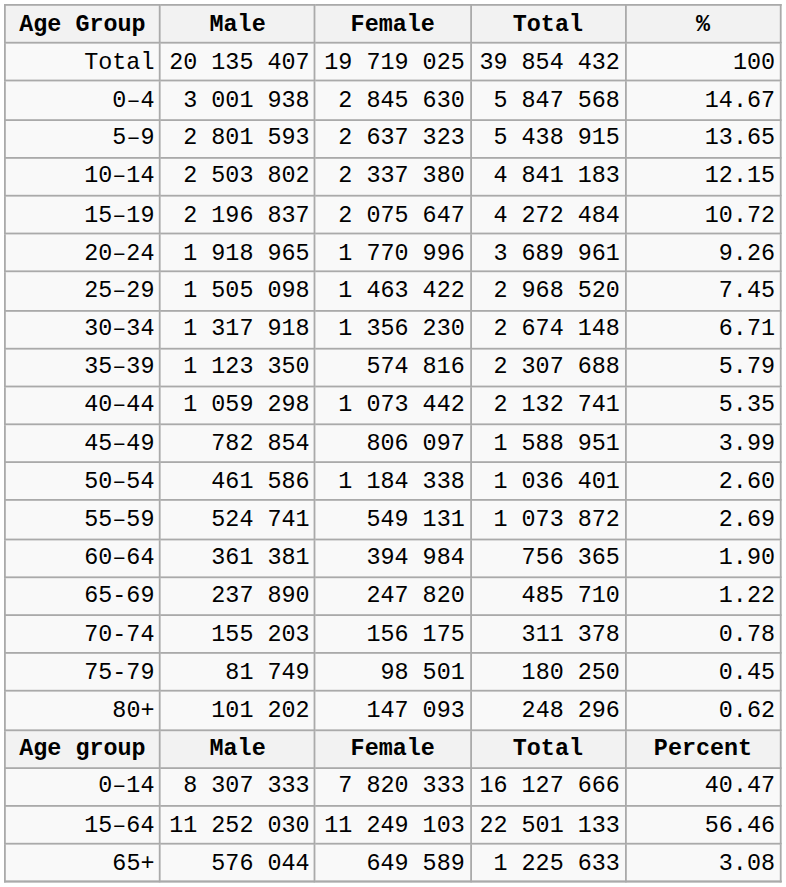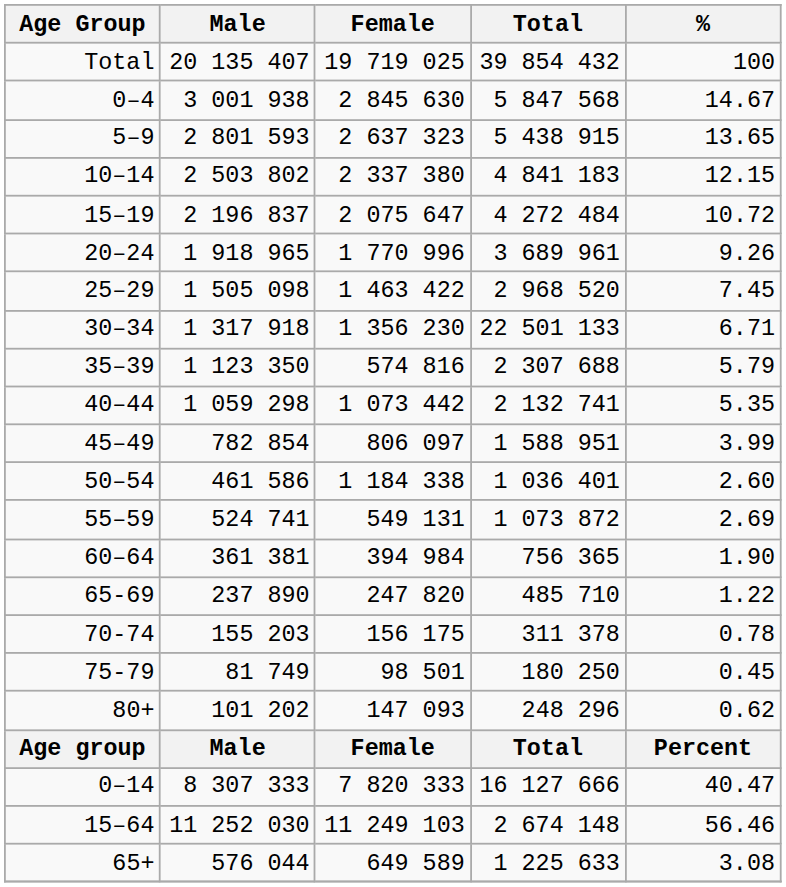(557, 329) 2 674 148 -> (550, 329) 22 501 133
(550, 825) 22 501 133 -> (557, 825) 2 674 148
